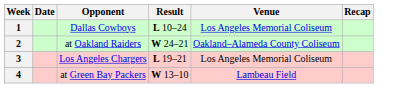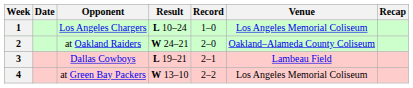+ column: (208, 12)
(103, 28) Dallas Cowboys -> (103, 28) Los Angeles Chargers
(103, 59) Los Angeles Chargers -> (103, 59) Dallas Cowboys
(266, 59) Los Angeles Memorial Coliseum -> (302, 59) Lambeau Field
(266, 75) Lambeau Field -> (302, 75) Los Angeles Memorial Coliseum
